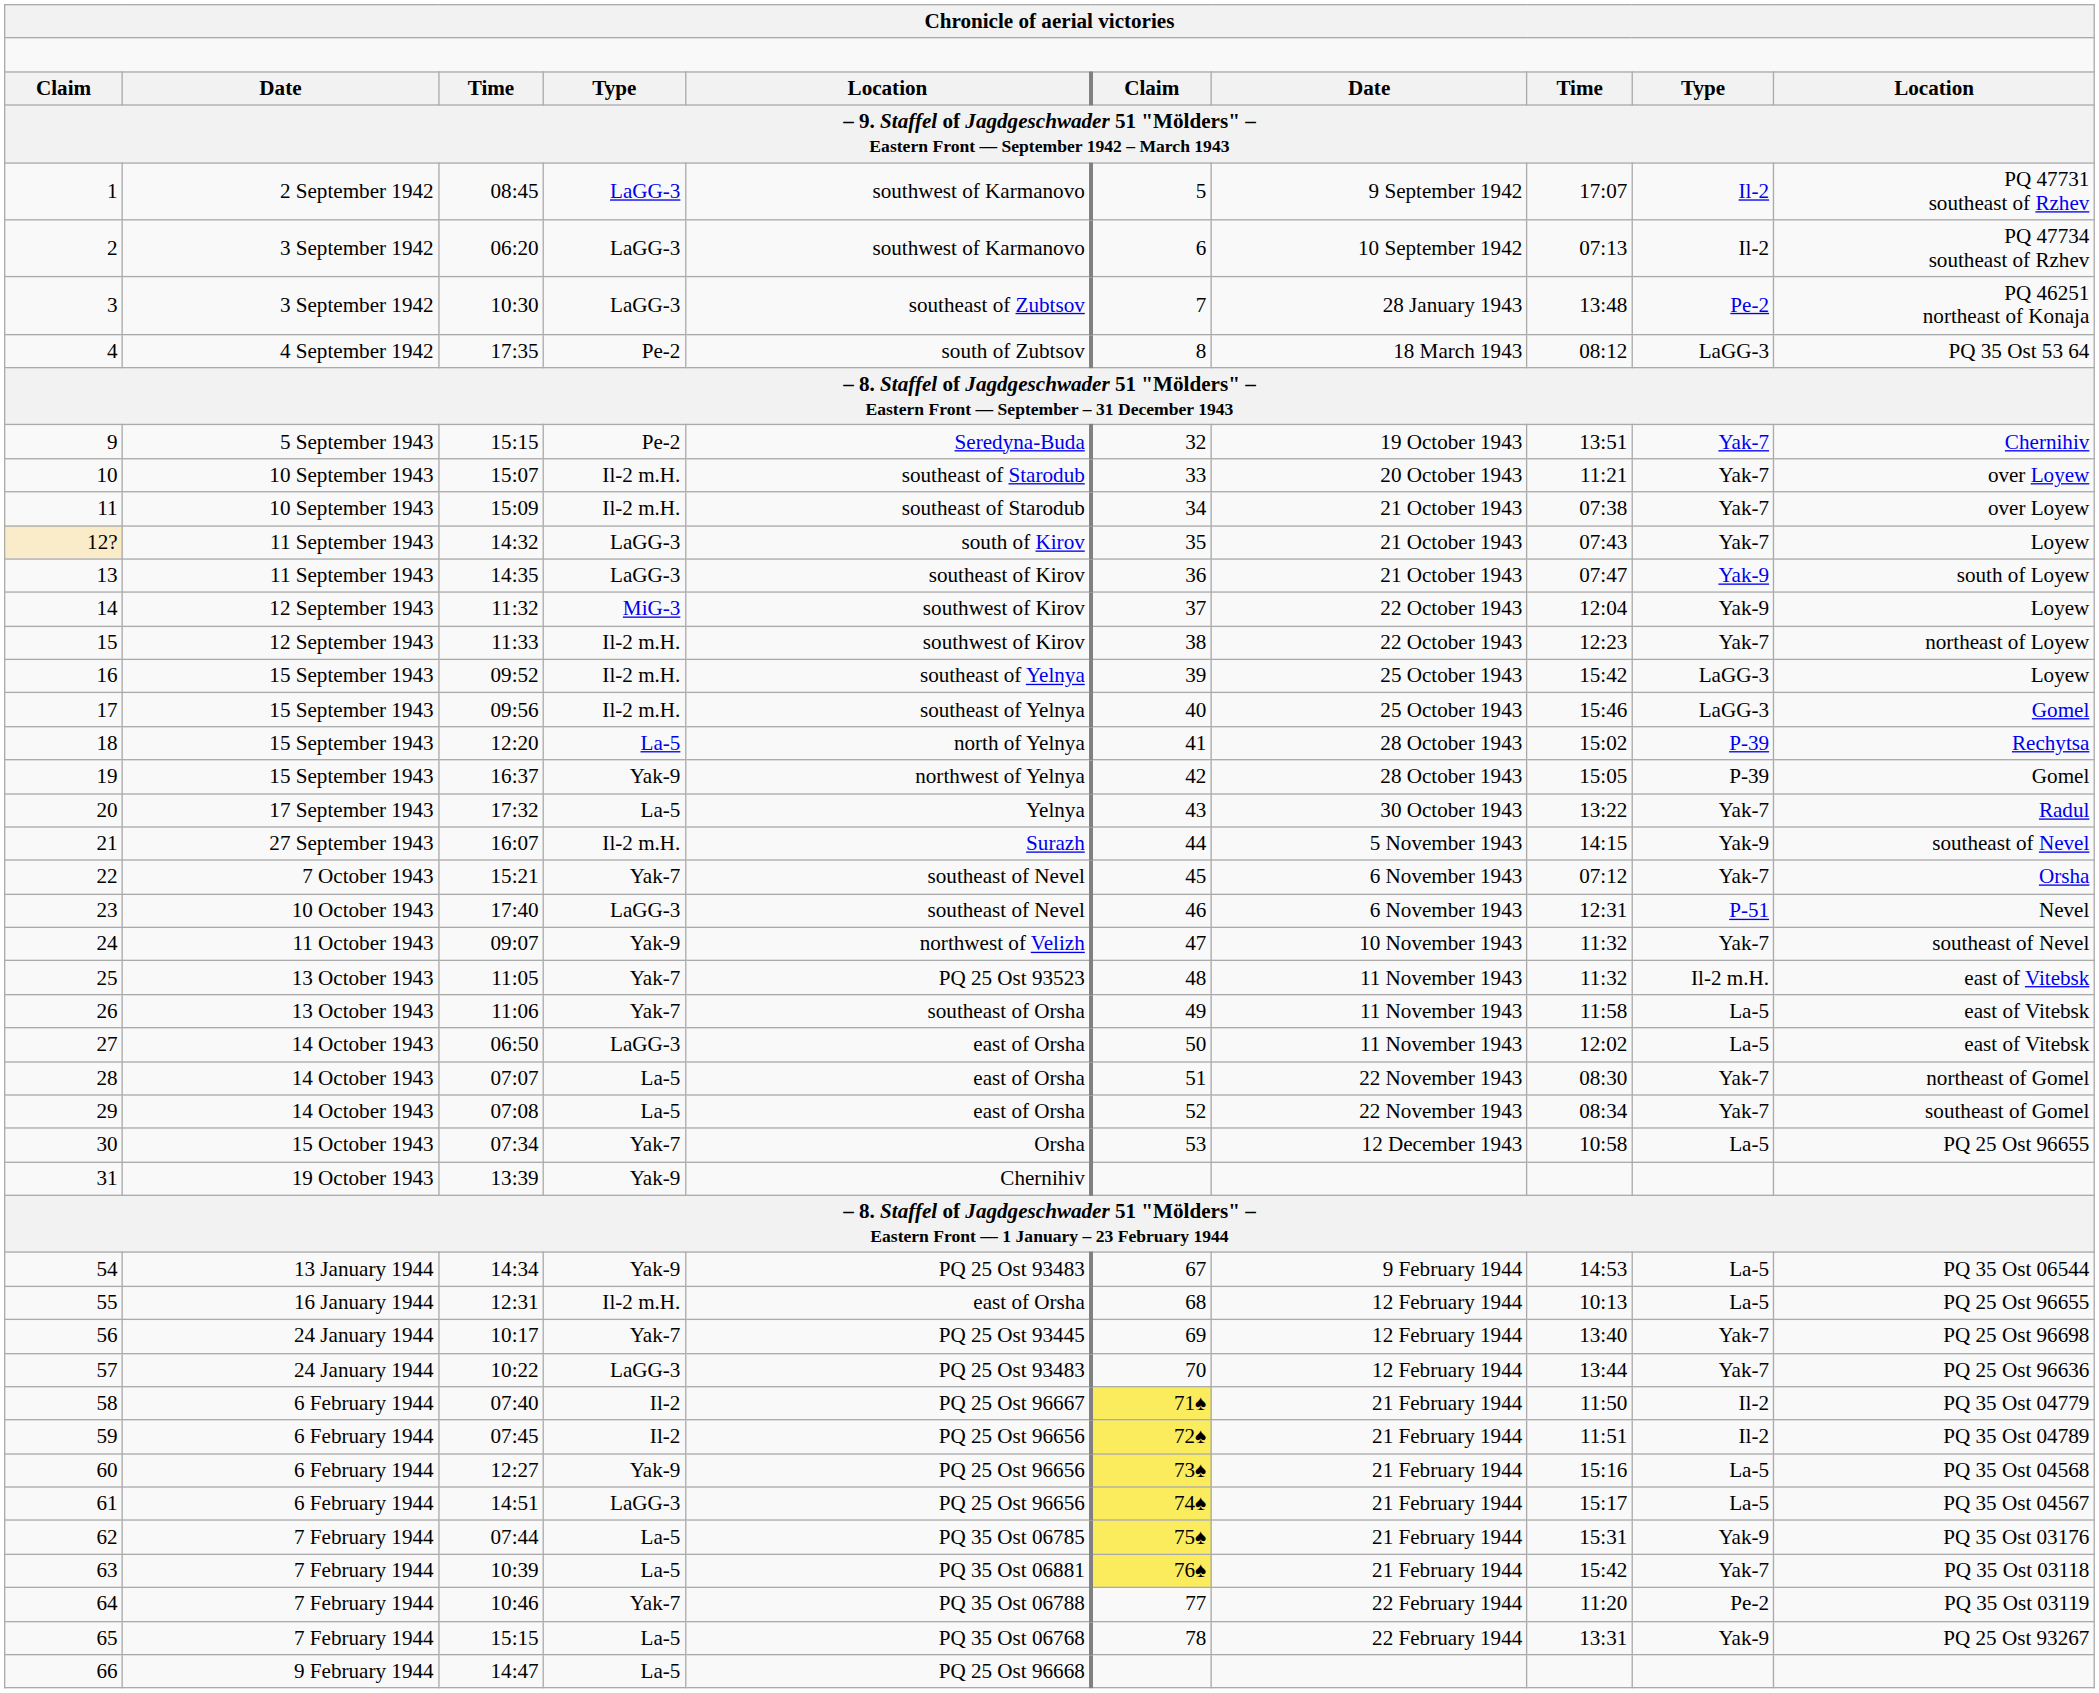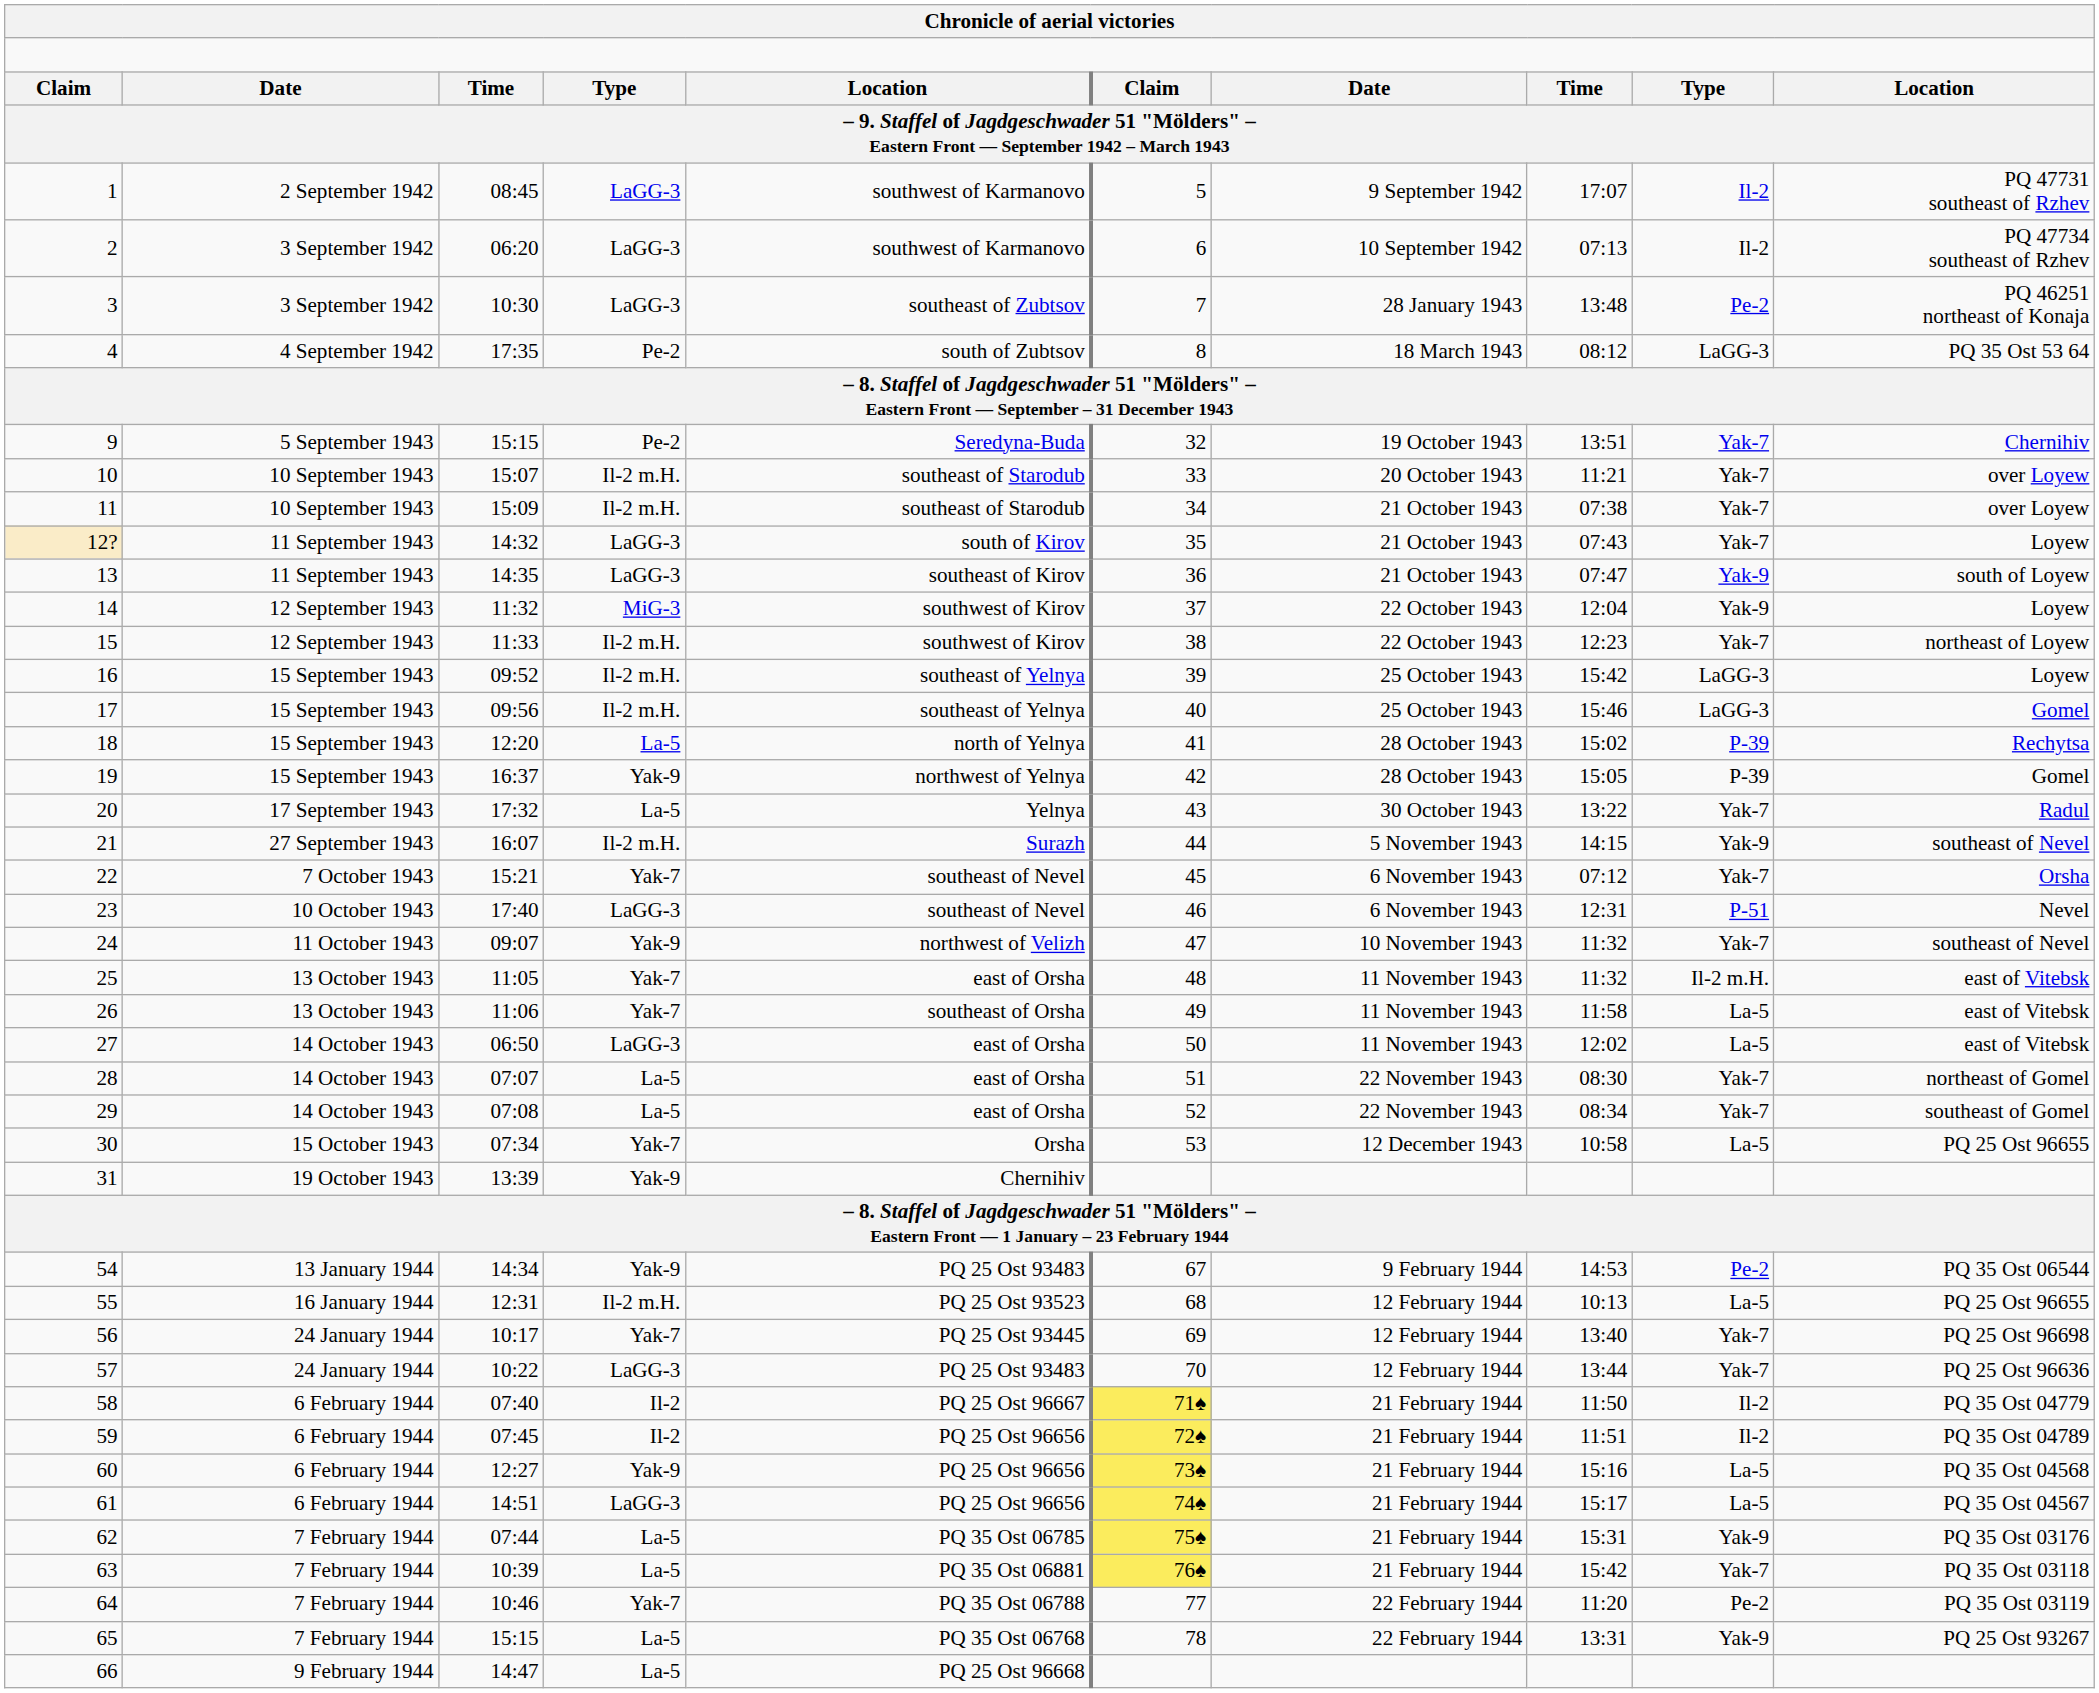(1012, 977) PQ 25 Ost 93523 -> (1029, 977) east of Orsha
(1749, 1269) La-5 -> (1750, 1269) Pe-2
(1029, 1302) east of Orsha -> (1012, 1302) PQ 25 Ost 93523
